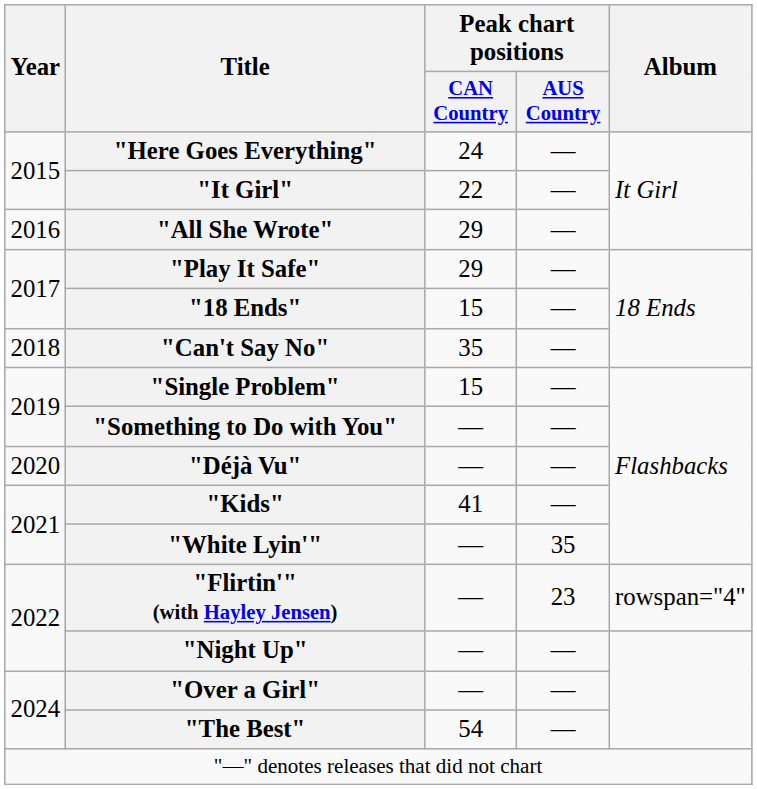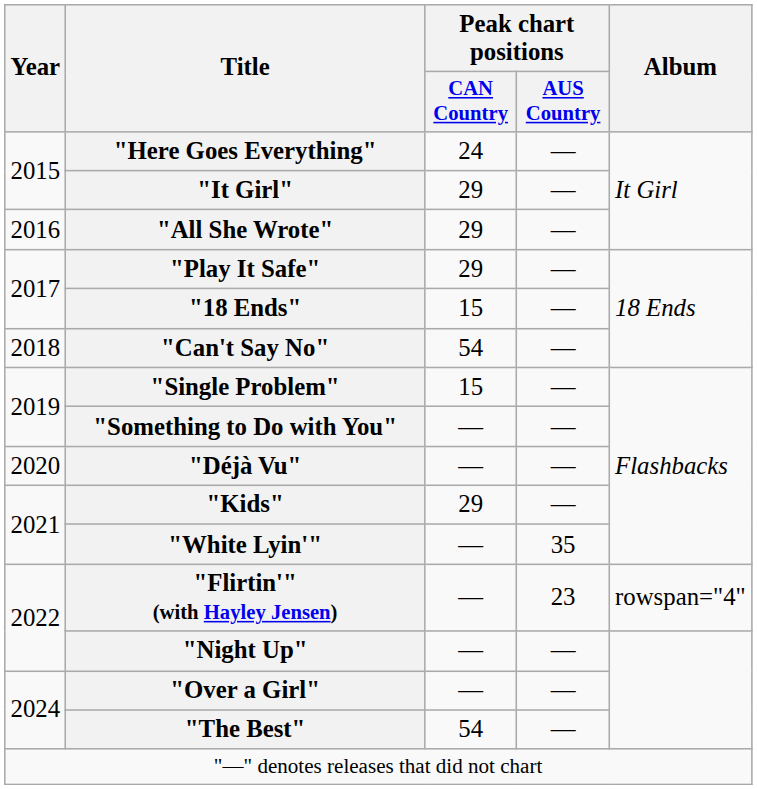(471, 190) 22 -> (471, 190) 29
(471, 347) 35 -> (471, 347) 54
(471, 504) 41 -> (471, 504) 29
